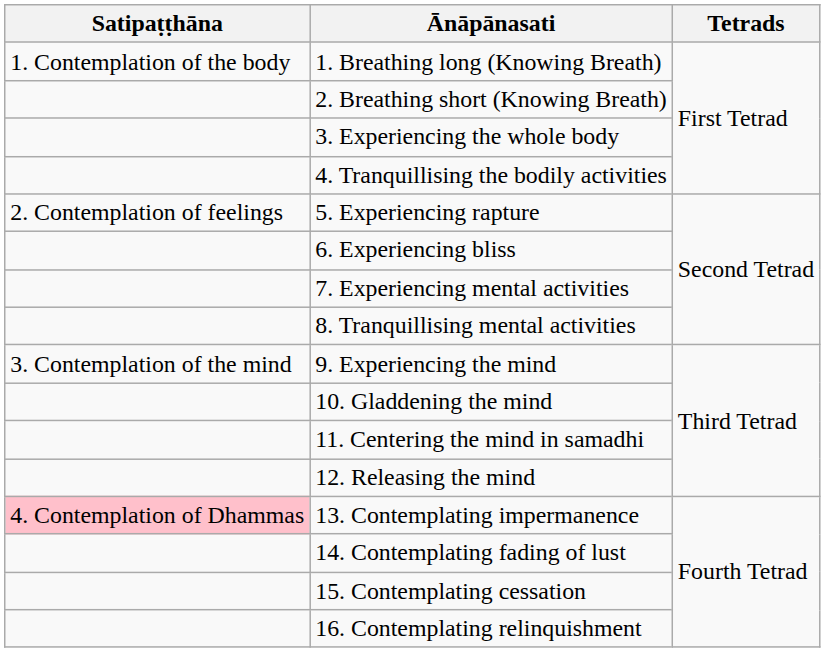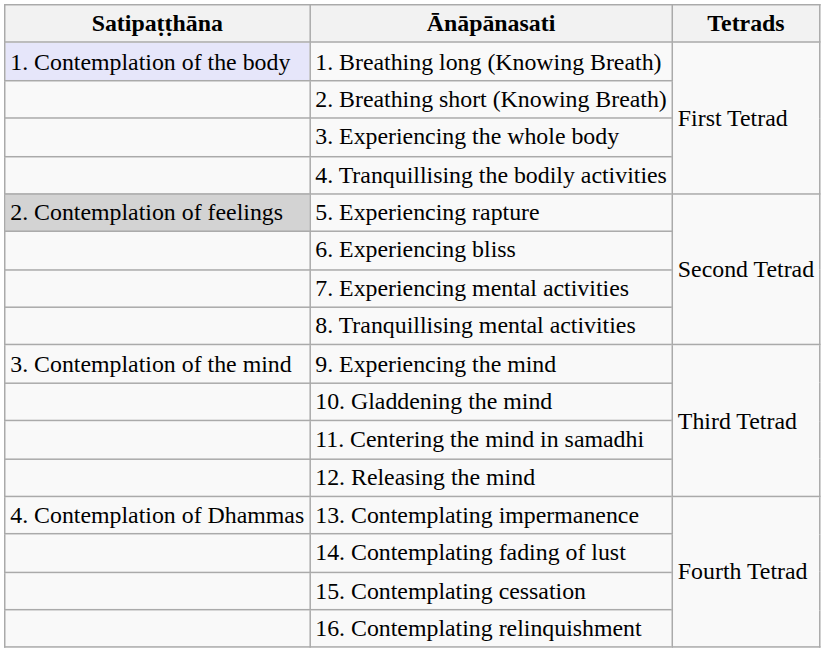(150, 61) no background -> (150, 61) lavender background
(147, 212) no background -> (147, 212) lightgrey background
(157, 514) pink background -> (157, 514) no background
